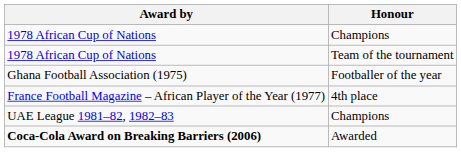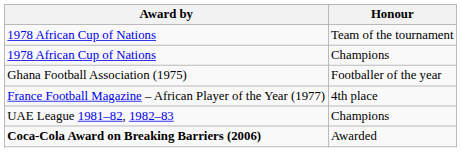(360, 34) Champions -> (392, 34) Team of the tournament
(392, 55) Team of the tournament -> (360, 55) Champions
